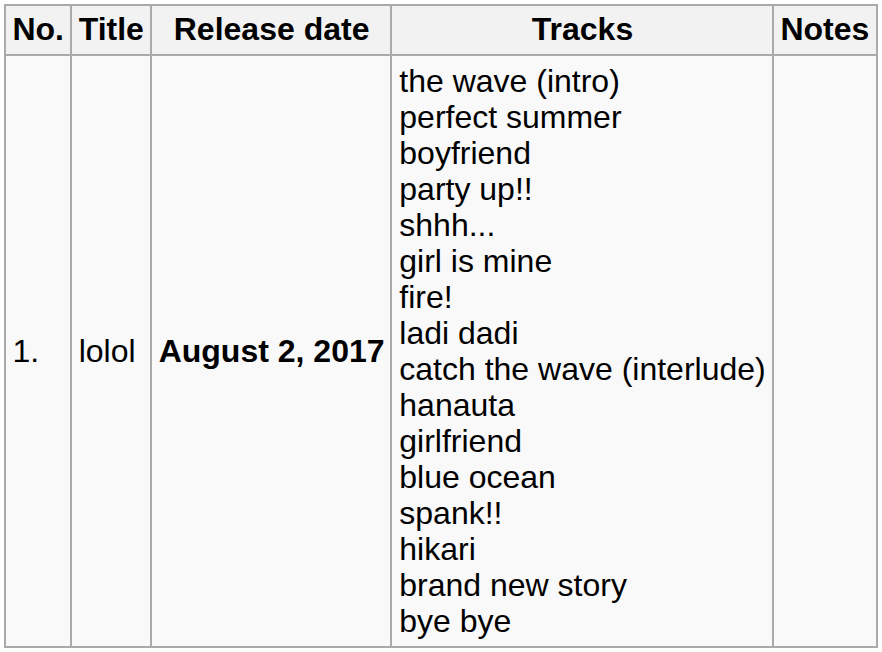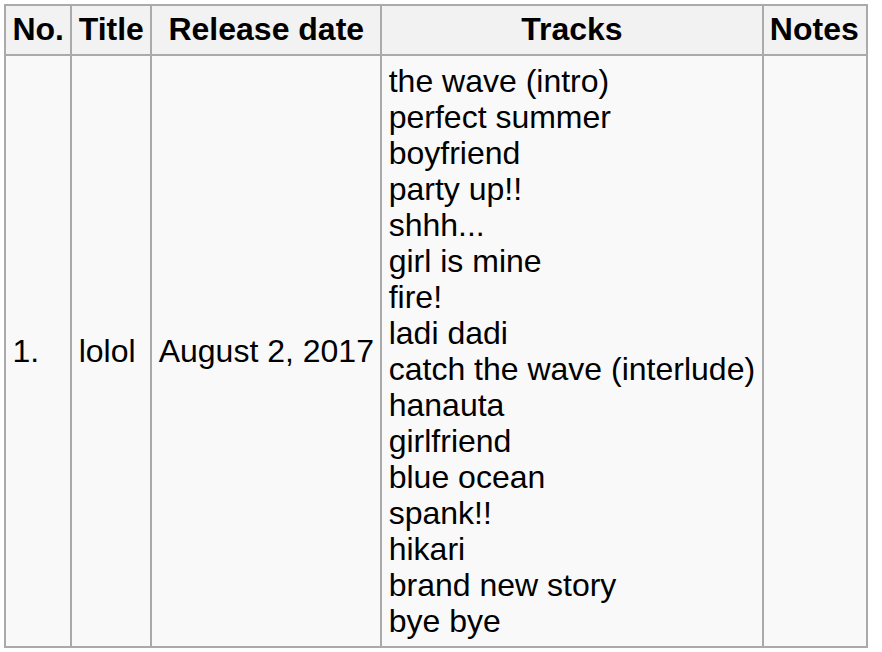(272, 350) bold -> (266, 350) normal
